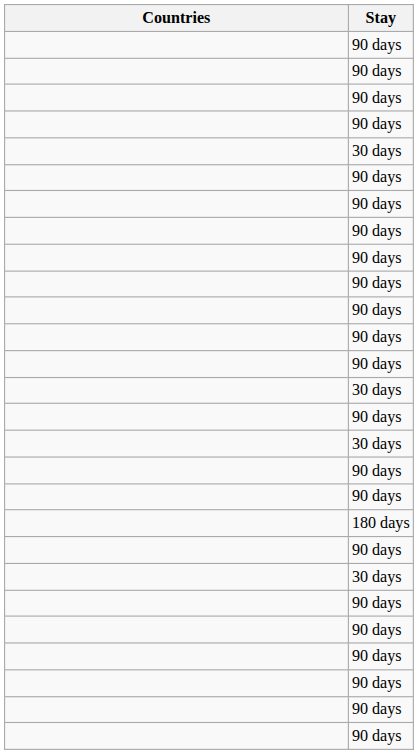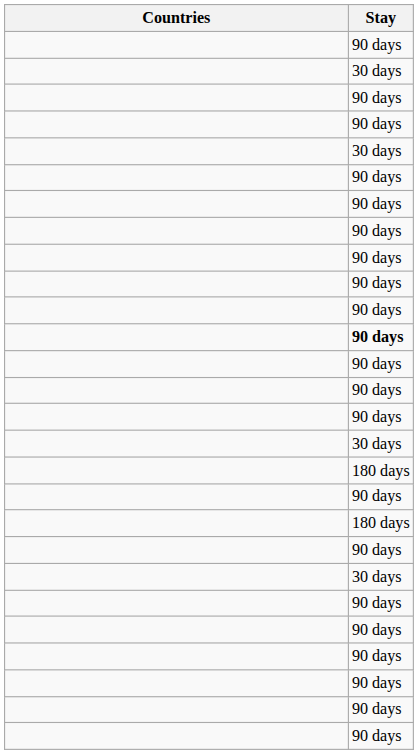(377, 71) 90 days -> (377, 71) 30 days
(377, 337) normal -> (378, 337) bold
(377, 390) 30 days -> (377, 390) 90 days
(377, 470) 90 days -> (381, 470) 180 days
